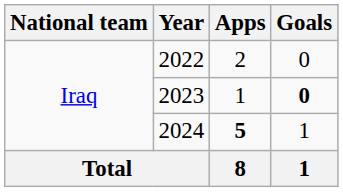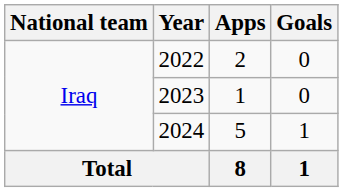(304, 95) bold -> (304, 95) normal
(240, 131) bold -> (240, 131) normal
